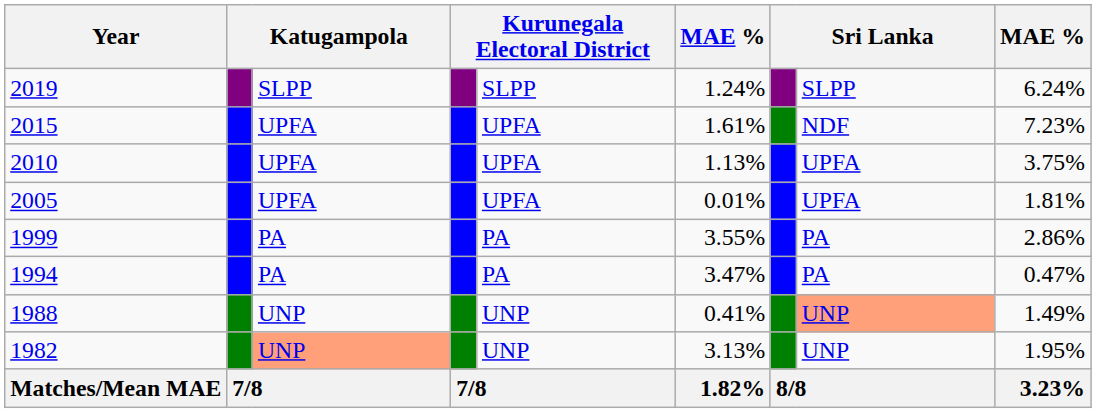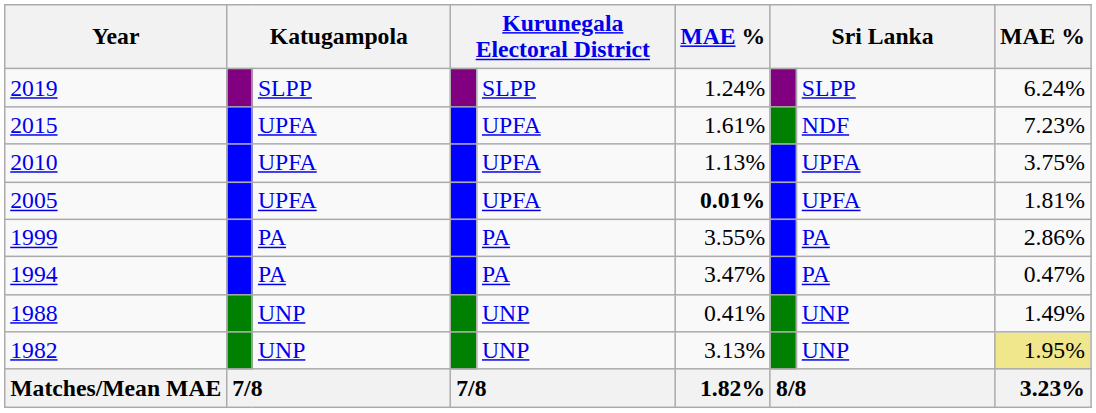(735, 200) normal -> (733, 200) bold
(825, 312) lightsalmon background -> (825, 312) no background
(282, 350) lightsalmon background -> (282, 350) no background
(1054, 350) no background -> (1054, 350) khaki background
